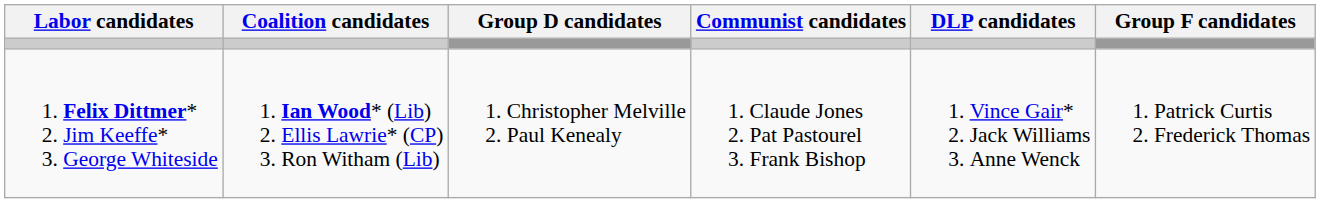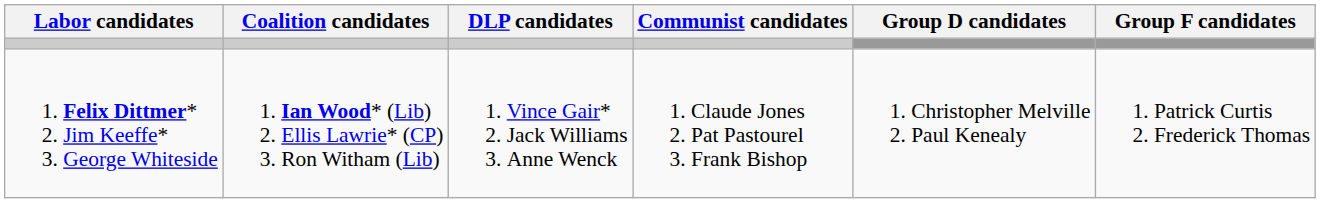columns swapped: (1003, 21) <-> (570, 21)
